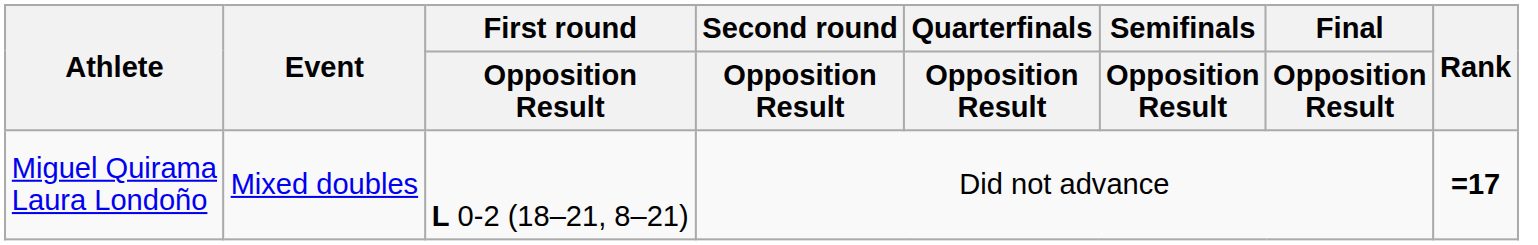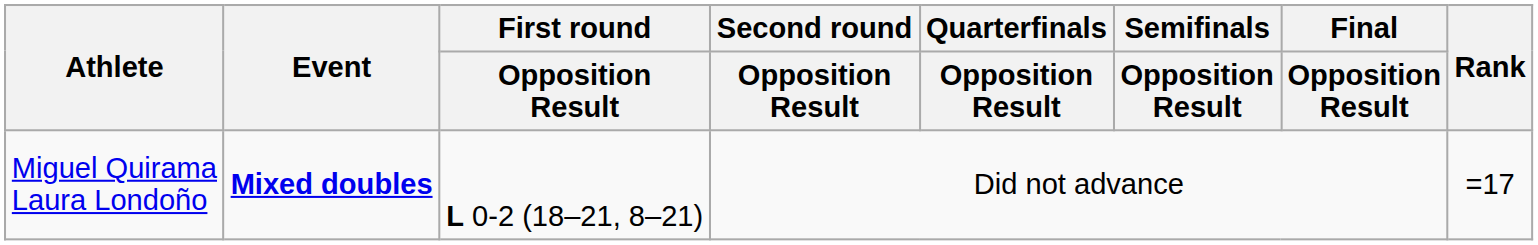(324, 185) normal -> (332, 185) bold
(1476, 185) bold -> (1490, 185) normal
